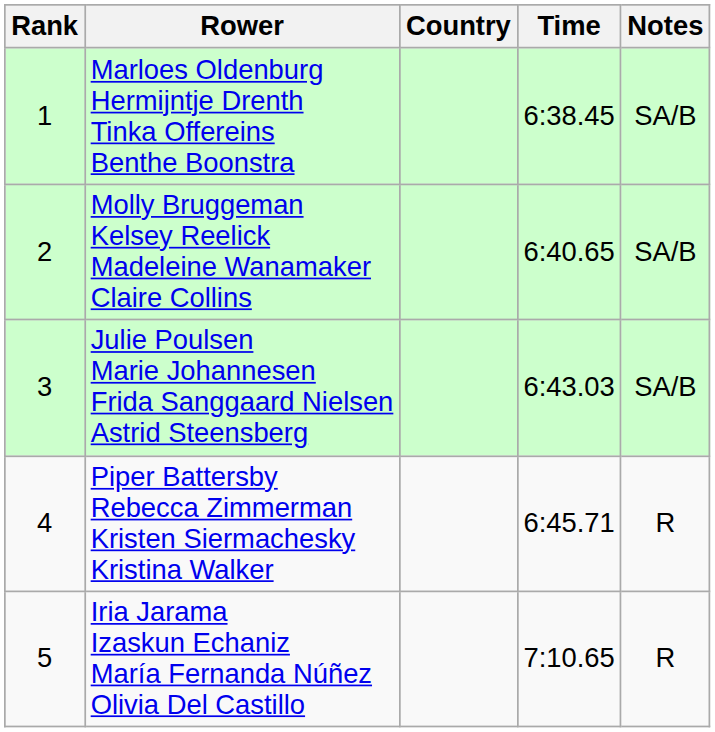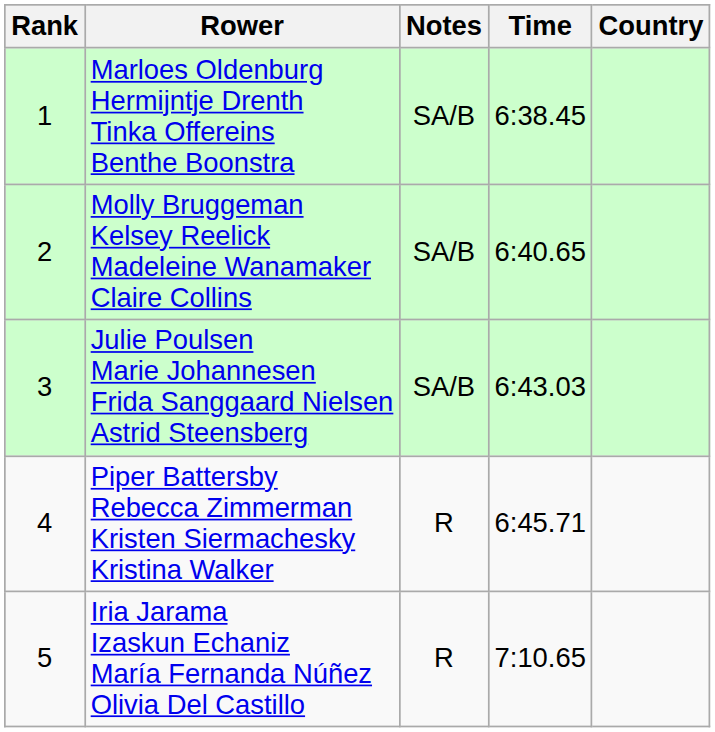columns swapped: (458, 26) <-> (665, 26)
